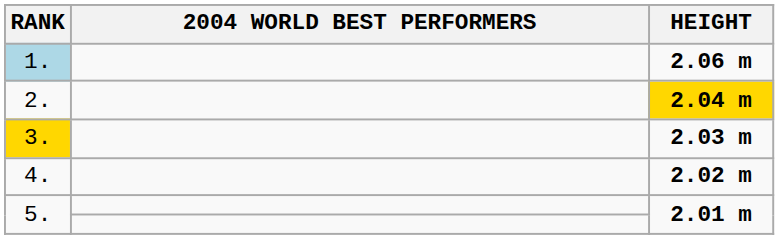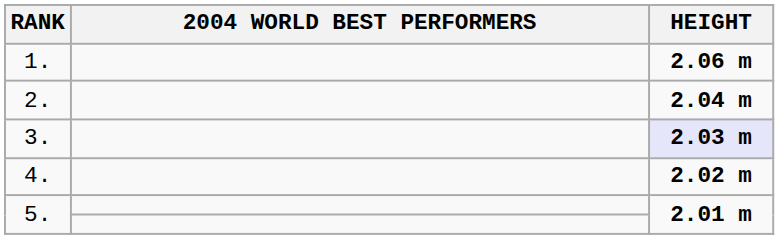(38, 62) lightblue background -> (38, 62) no background
(711, 100) gold background -> (711, 100) no background
(38, 138) gold background -> (38, 138) no background
(711, 138) no background -> (711, 138) lavender background
